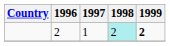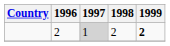(85, 31) no background -> (85, 31) lightgrey background
(114, 31) paleturquoise background -> (114, 31) no background
